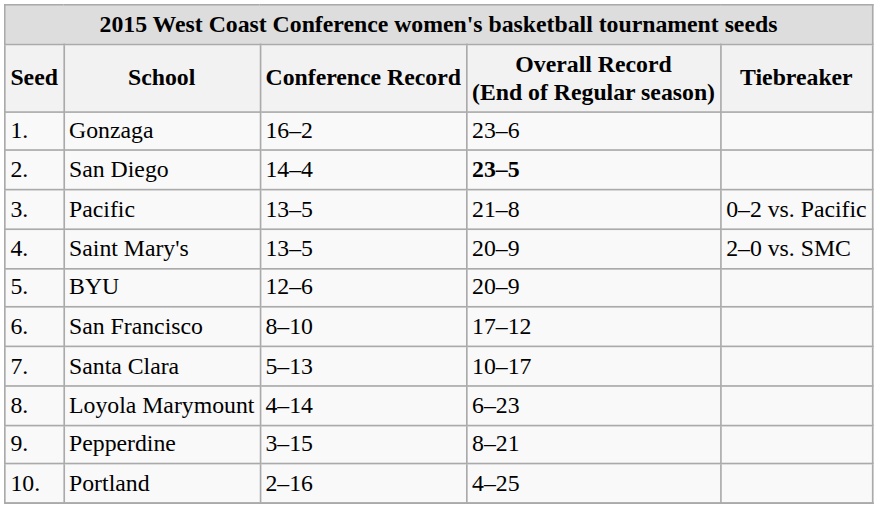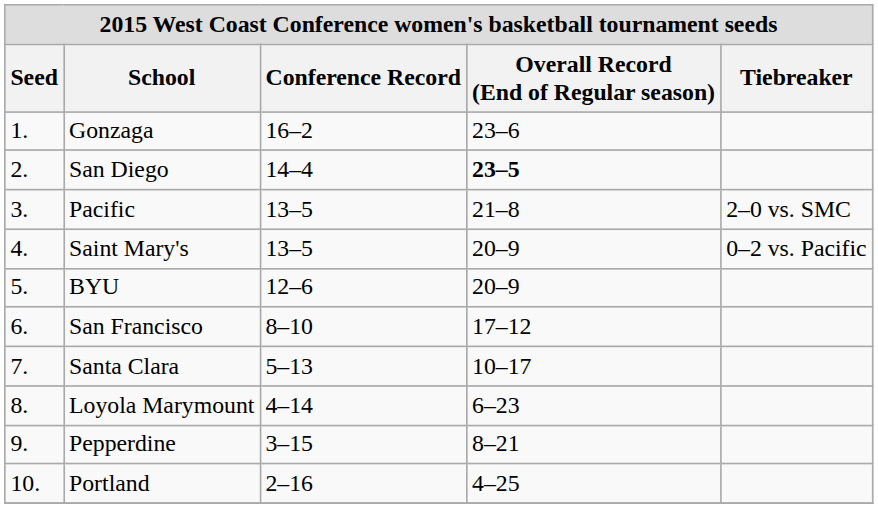(796, 209) 0–2 vs. Pacific -> (789, 209) 2–0 vs. SMC
(789, 248) 2–0 vs. SMC -> (796, 248) 0–2 vs. Pacific
